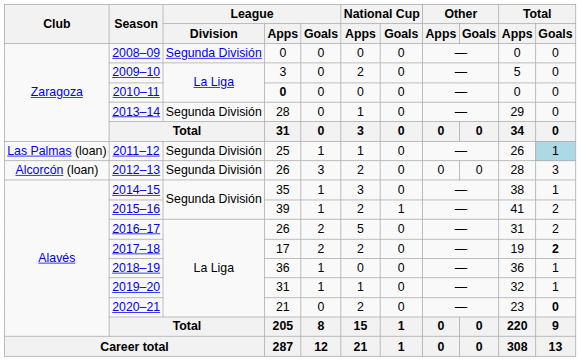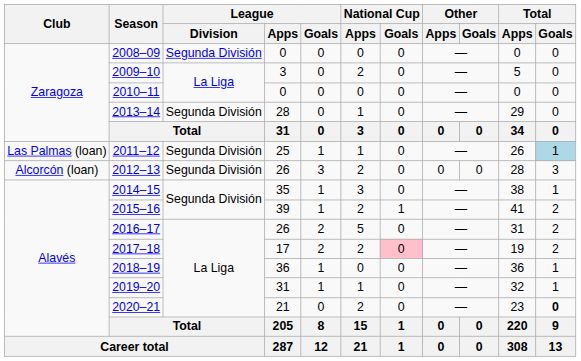(283, 92) bold -> (283, 92) normal
(401, 248) no background -> (401, 248) pink background
(555, 248) bold -> (555, 248) normal
